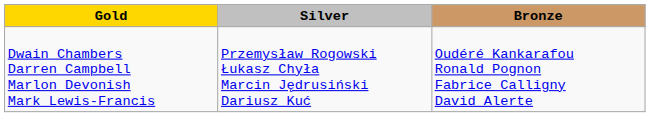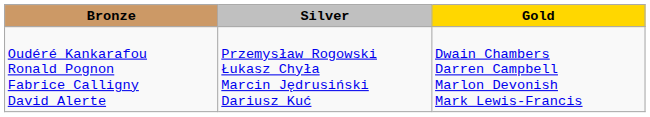columns swapped: (111, 16) <-> (538, 16)
